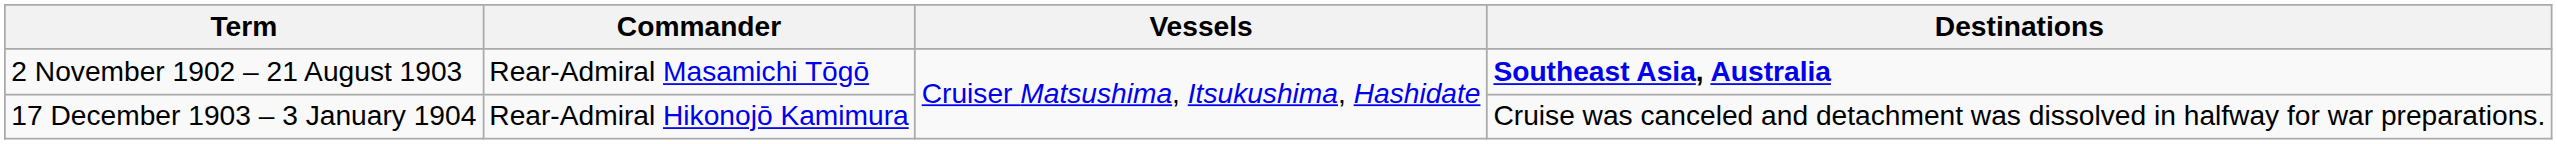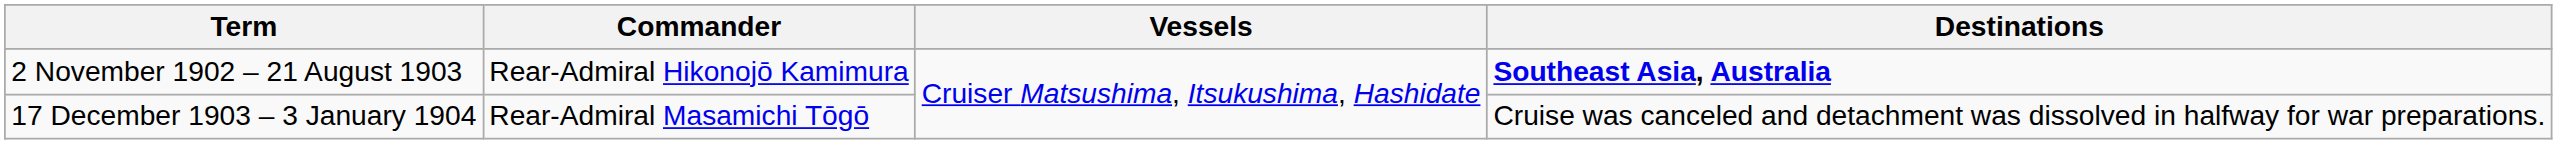(679, 71) Rear-Admiral Masamichi Tōgō -> (699, 71) Rear-Admiral Hikonojō Kamimura
(699, 116) Rear-Admiral Hikonojō Kamimura -> (679, 116) Rear-Admiral Masamichi Tōgō
